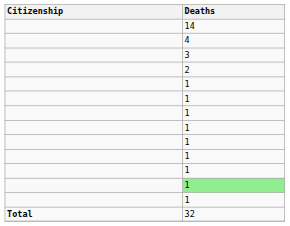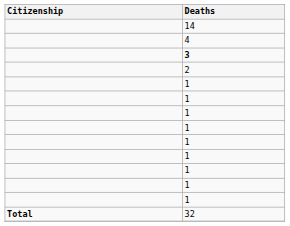(187, 55) normal -> (187, 55) bold
(187, 185) lightgreen background -> (187, 185) no background
